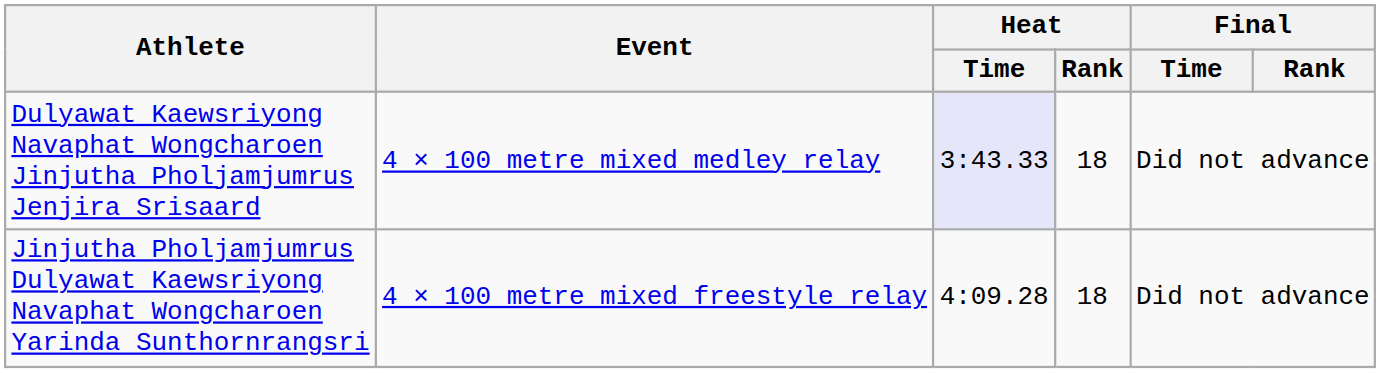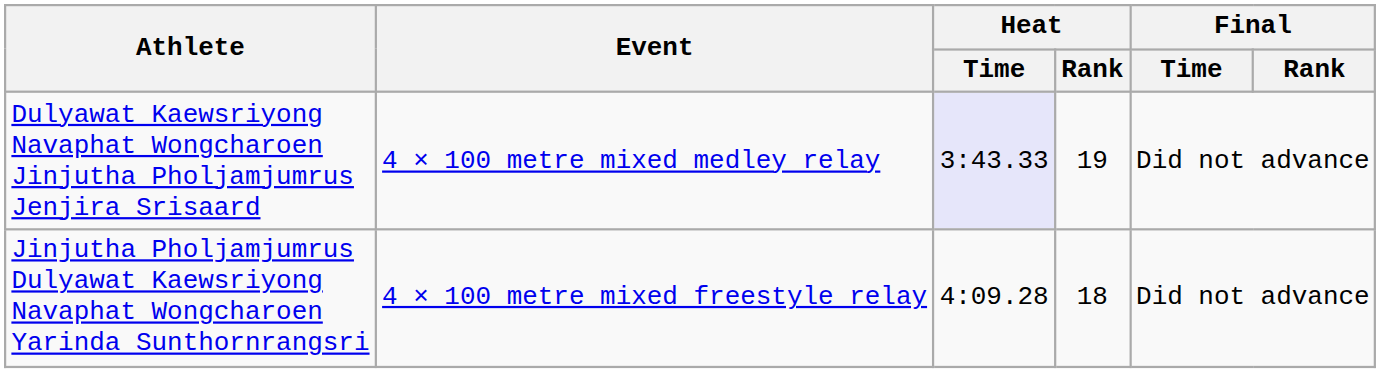(1092, 161) 18 -> (1092, 161) 19
